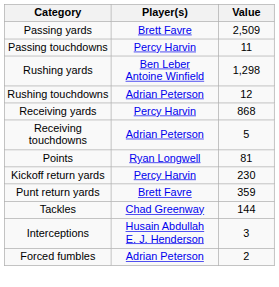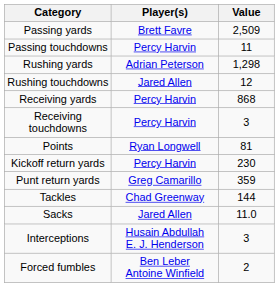(165, 71) Ben Leber Antoine Winfield -> (165, 64) Adrian Peterson
(165, 94) Adrian Peterson -> (165, 82) Jared Allen
(165, 135) Adrian Peterson -> (165, 122) Percy Harvin
(246, 135) 5 -> (246, 122) 3
(165, 192) Brett Favre -> (165, 180) Greg Camarillo
+ row: (58, 215)
(165, 256) Adrian Peterson -> (165, 268) Ben Leber Antoine Winfield
